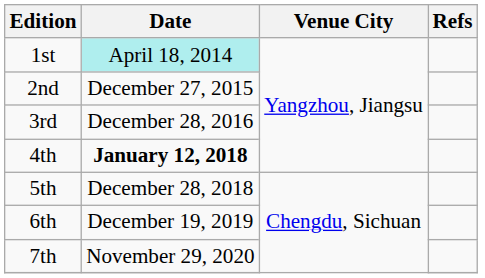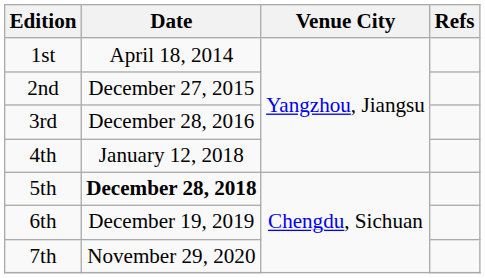(170, 54) paleturquoise background -> (171, 54) no background
(170, 155) bold -> (171, 155) normal
(170, 188) normal -> (171, 188) bold
